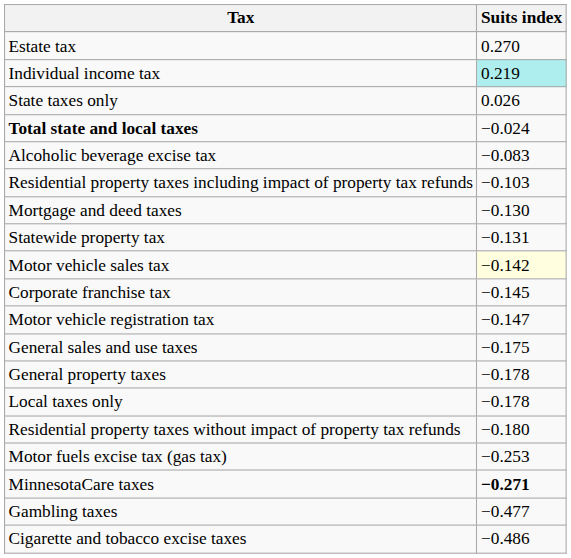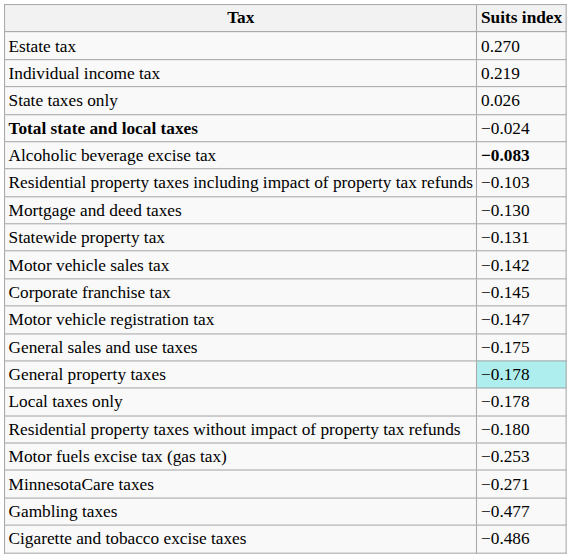(500, 73) paleturquoise background -> (500, 73) no background
(505, 155) normal -> (505, 155) bold
(505, 264) lightyellow background -> (505, 264) no background
(505, 374) no background -> (505, 374) paleturquoise background
(505, 484) bold -> (505, 484) normal
